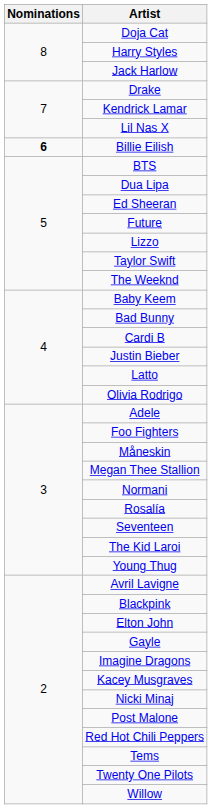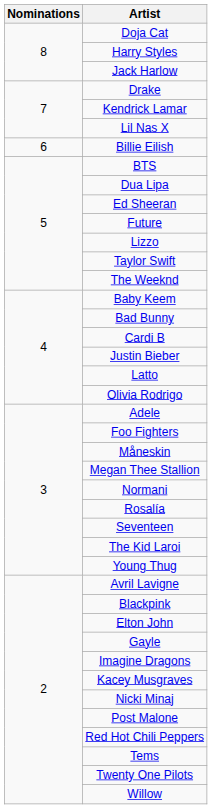(43, 147) bold -> (43, 147) normal
